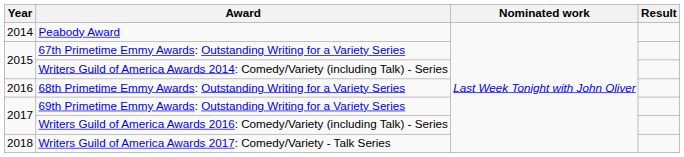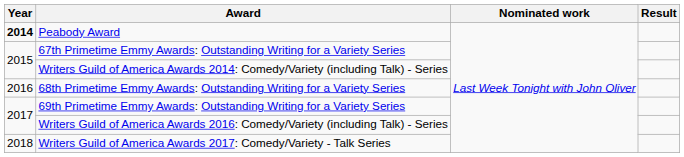(20, 32) normal -> (20, 32) bold
